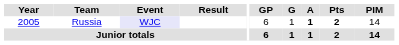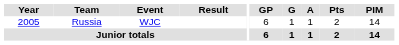(150, 22) lavender background -> (150, 22) no background
(310, 22) bold -> (310, 22) normal
(337, 22) bold -> (337, 22) normal
